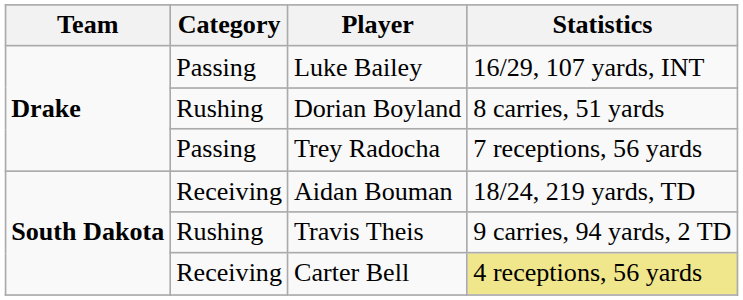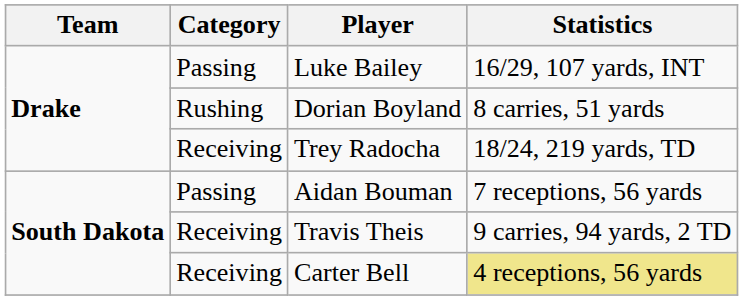(216, 149) Passing -> (229, 149) Receiving
(588, 149) 7 receptions, 56 yards -> (584, 149) 18/24, 219 yards, TD
(229, 190) Receiving -> (216, 190) Passing
(584, 190) 18/24, 219 yards, TD -> (588, 190) 7 receptions, 56 yards
(220, 232) Rushing -> (229, 232) Receiving
